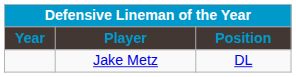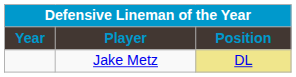(243, 60) no background -> (243, 60) khaki background
